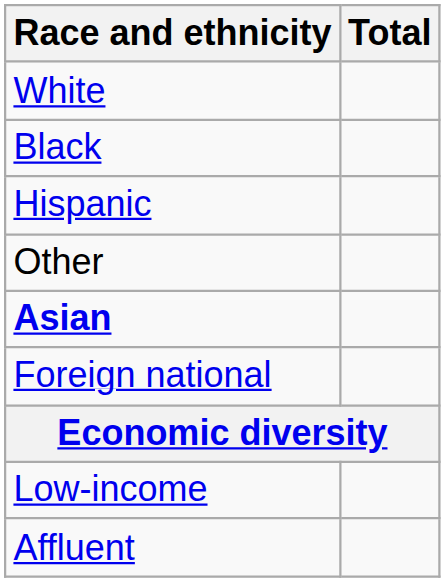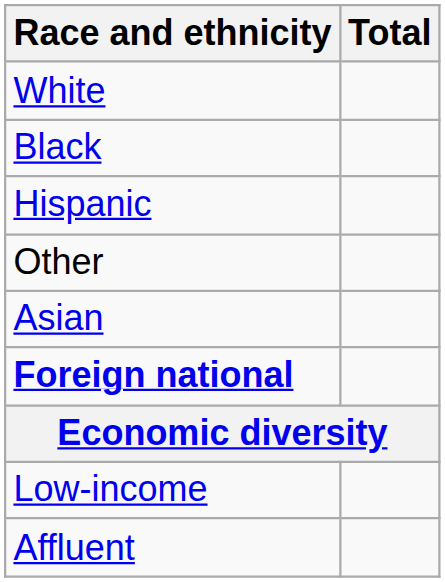(62, 318) bold -> (58, 318) normal
(143, 375) normal -> (153, 375) bold
